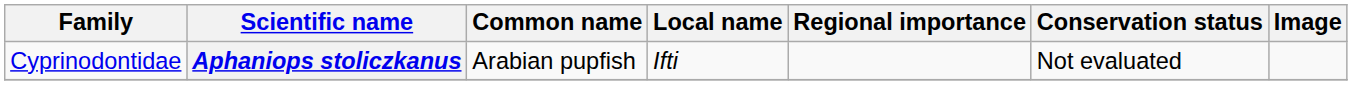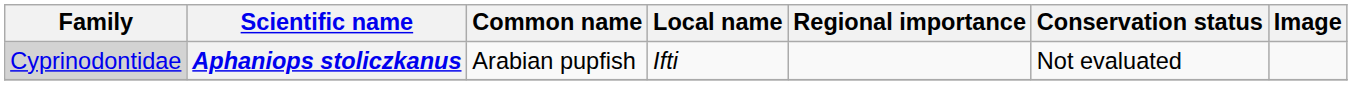(96, 60) no background -> (96, 60) lightgrey background
